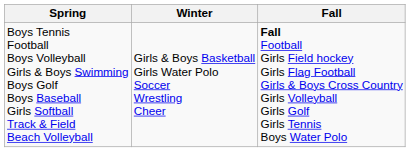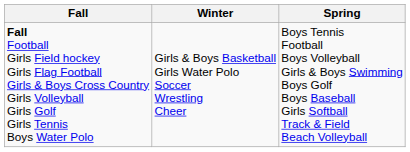columns swapped: (332, 13) <-> (68, 13)
